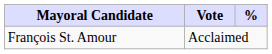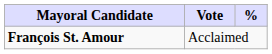(62, 37) normal -> (66, 37) bold
